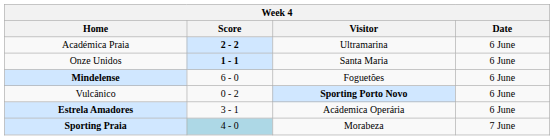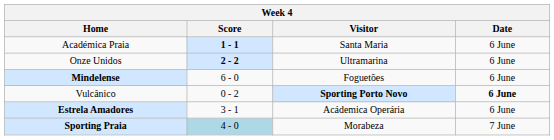(230, 45) 2 - 2 -> (230, 45) 1 - 1
(364, 45) Ultramarina -> (364, 45) Santa Maria
(230, 61) 1 - 1 -> (230, 61) 2 - 2
(364, 61) Santa Maria -> (364, 61) Ultramarina
(502, 94) normal -> (502, 94) bold
